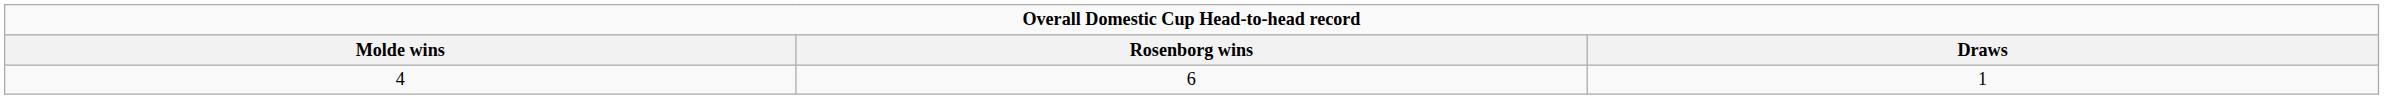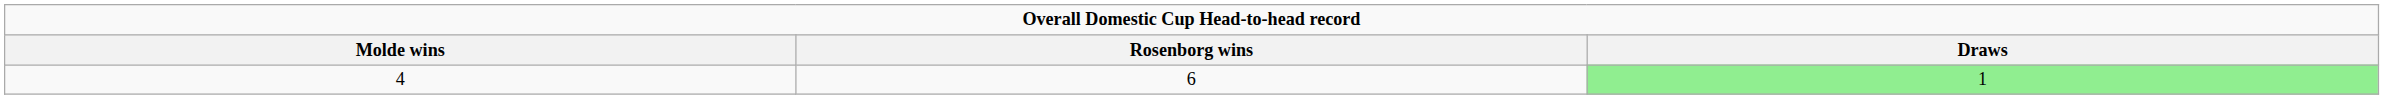(1983, 79) no background -> (1983, 79) lightgreen background
